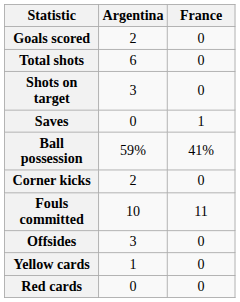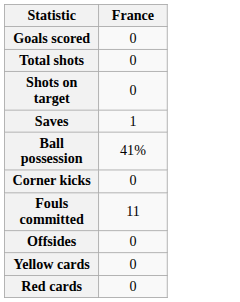- column: (133, 15)
